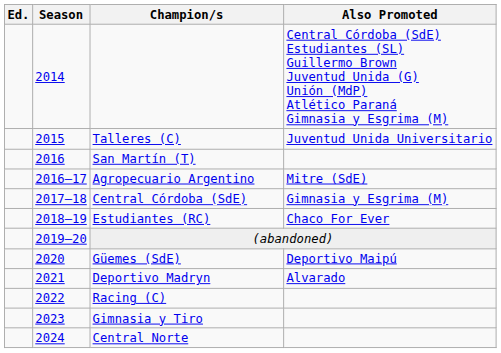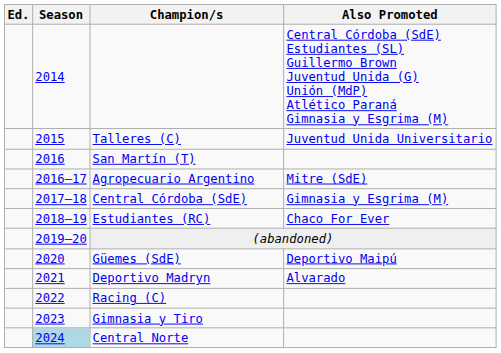(50, 338) no background -> (50, 338) lightblue background
